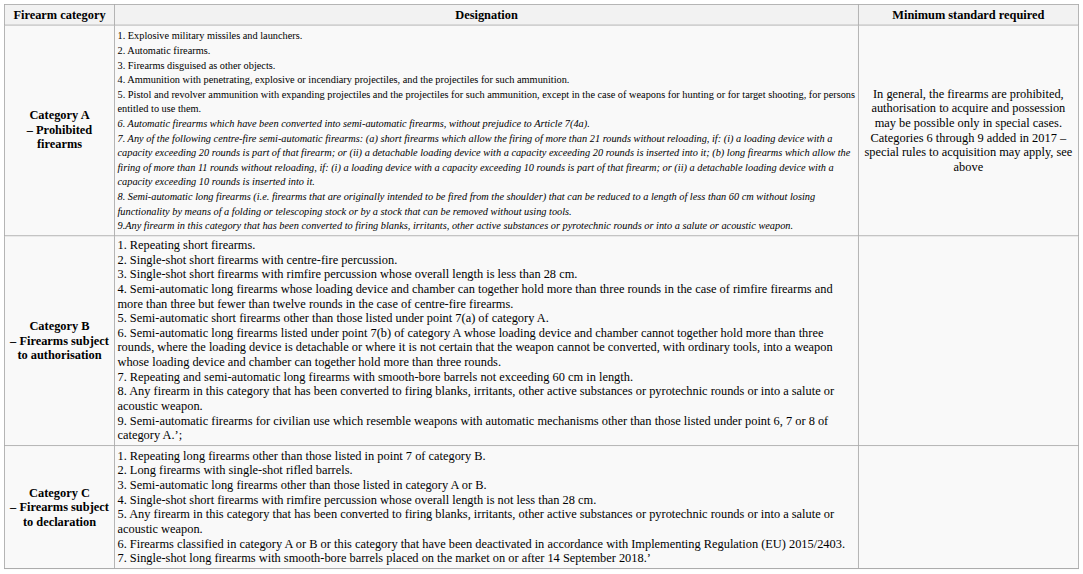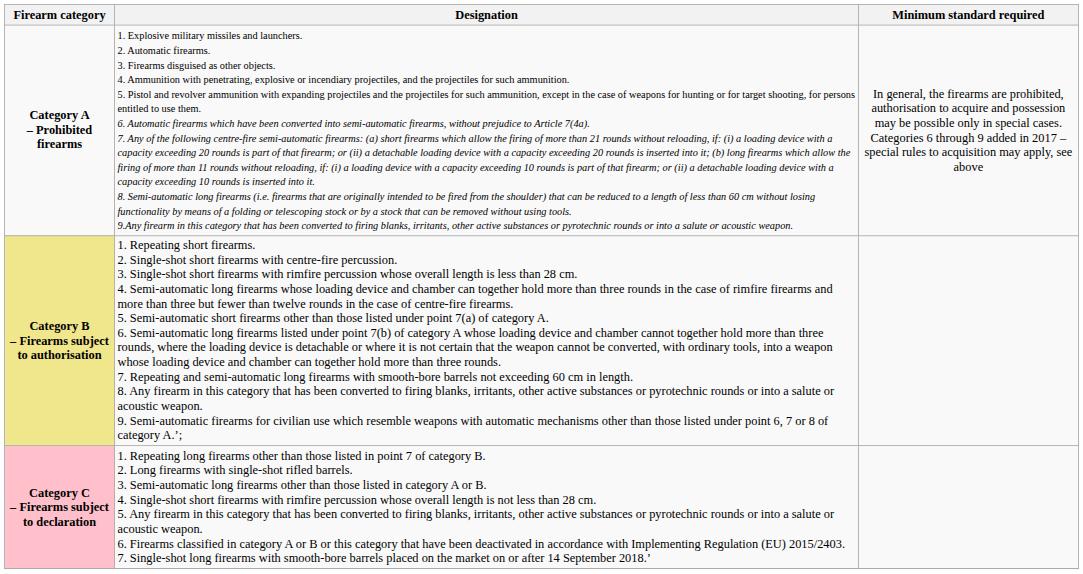(59, 341) no background -> (59, 341) khaki background
(59, 507) no background -> (59, 507) pink background
